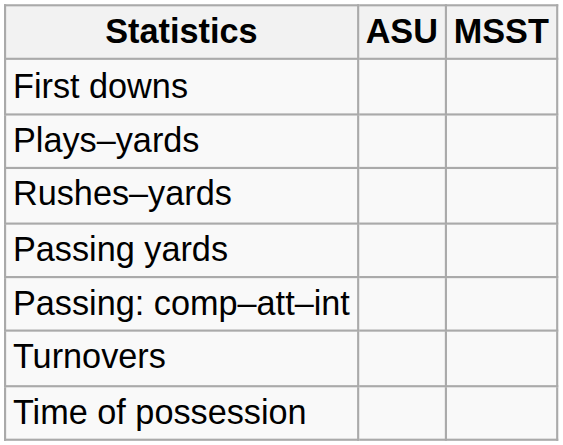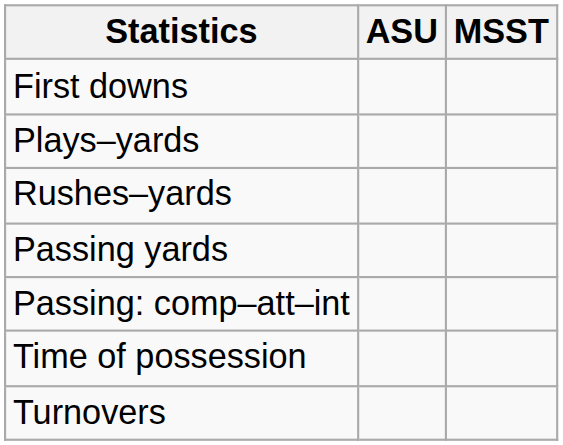rows swapped: (89, 357) <-> (160, 412)
